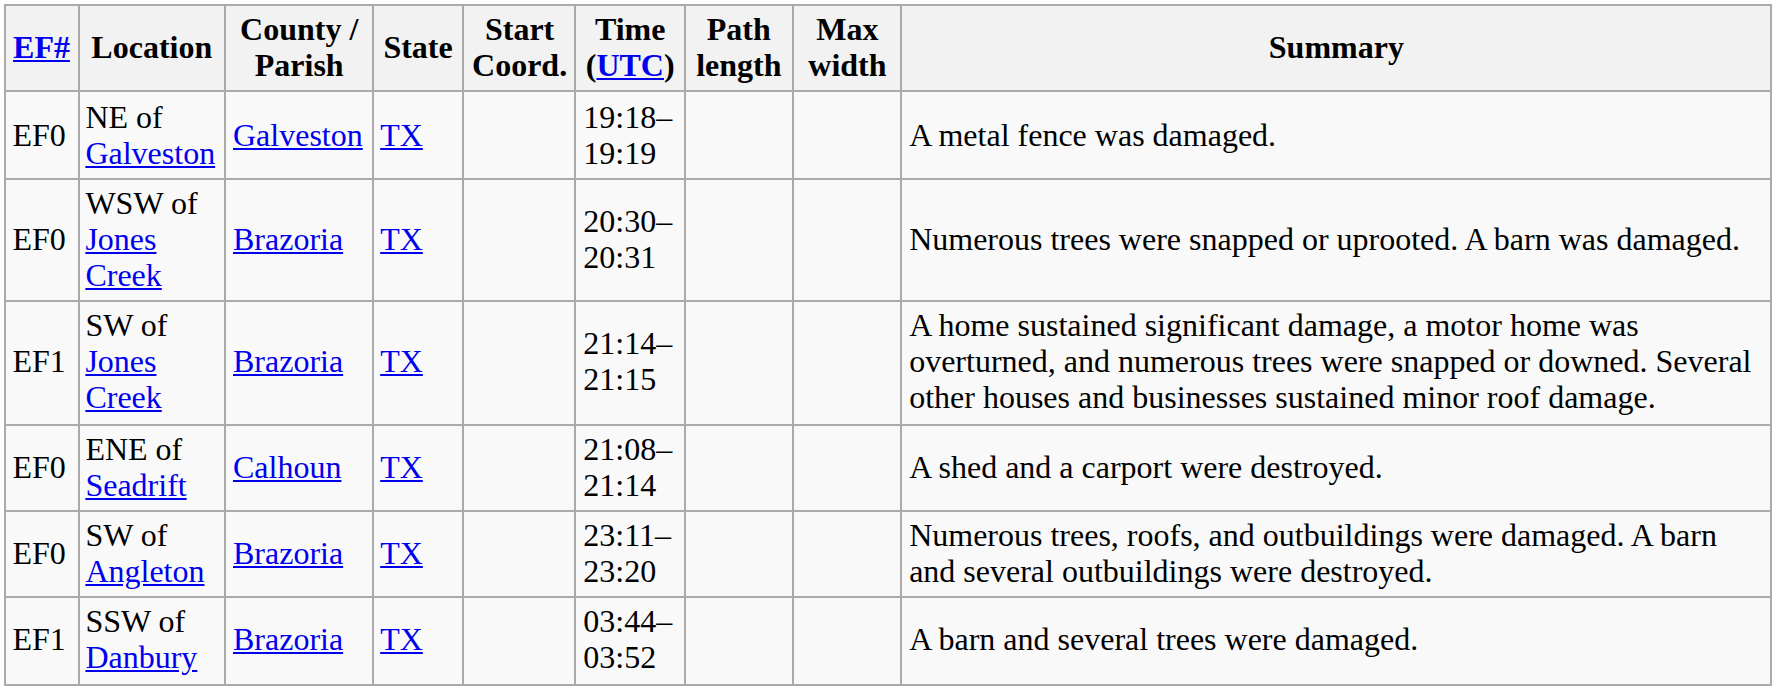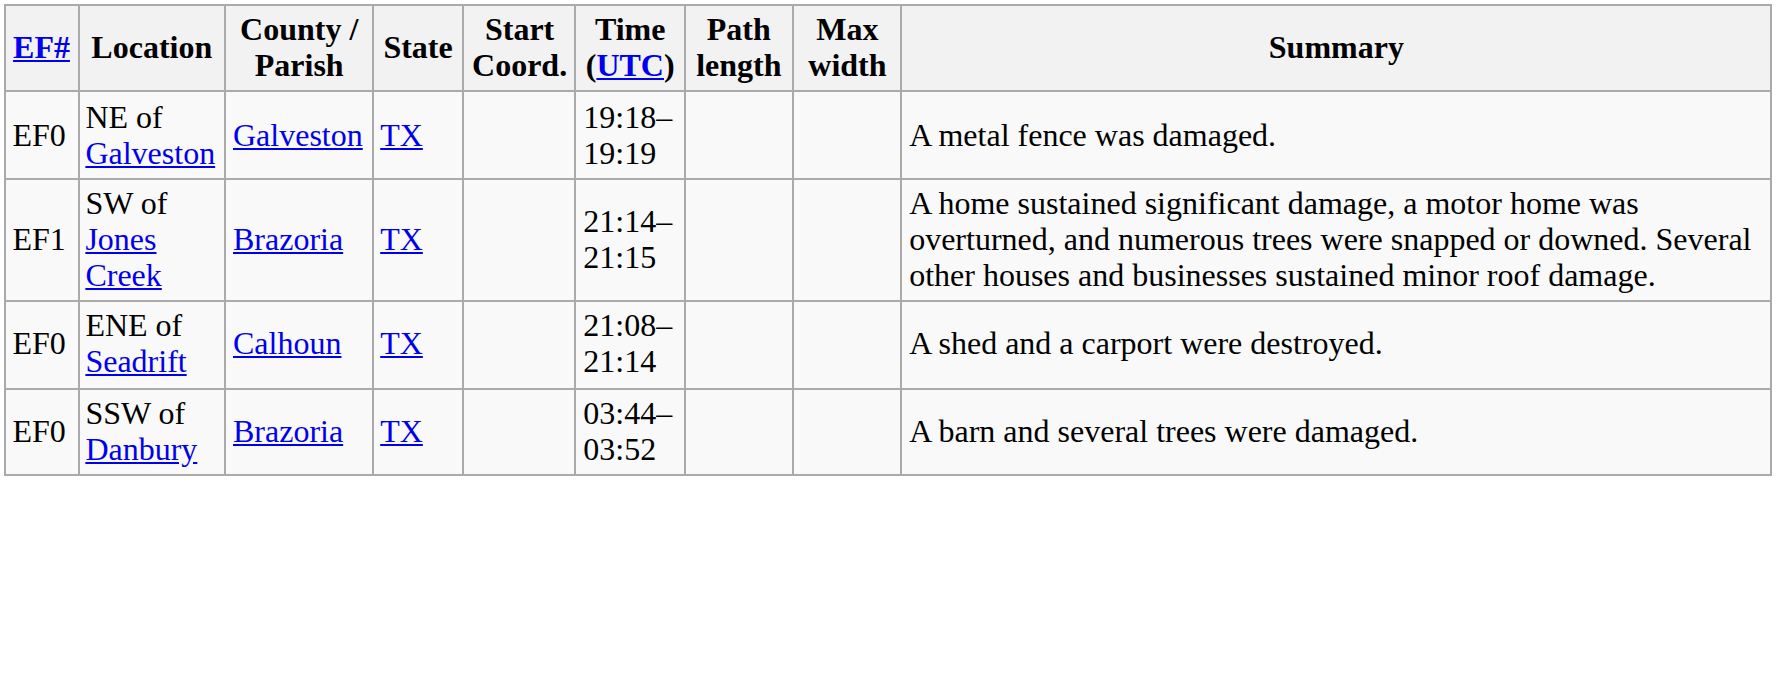- row: (142, 239)
- row: (145, 553)
(39, 640) EF1 -> (39, 430) EF0
